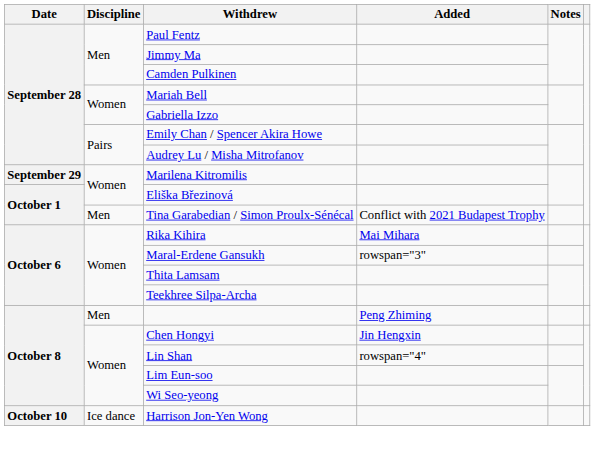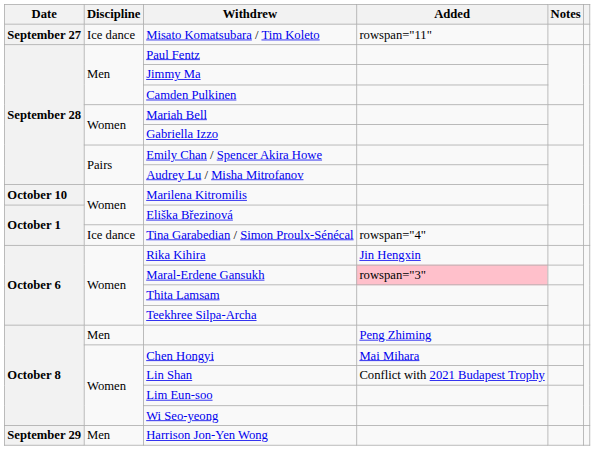+ row: (233, 34)
(44, 174) September 29 -> (37, 194) October 10
(99, 214) Men -> (111, 235) Ice dance
(452, 214) Conflict with 2021 Budapest Trophy -> (393, 235) rowspan="4"
(389, 235) Mai Mihara -> (390, 255) Jin Hengxin
(393, 255) no background -> (393, 275) pink background
(390, 335) Jin Hengxin -> (389, 355) Mai Mihara
(393, 355) rowspan="4" -> (452, 375) Conflict with 2021 Budapest Trophy
(37, 415) October 10 -> (44, 435) September 29
(111, 415) Ice dance -> (99, 435) Men
